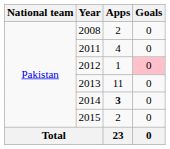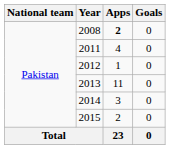(118, 30) normal -> (118, 30) bold
(149, 65) pink background -> (149, 65) no background
(118, 100) bold -> (118, 100) normal
